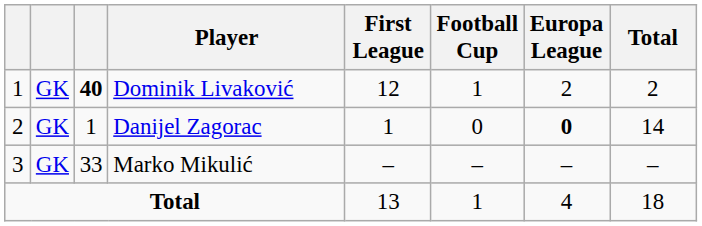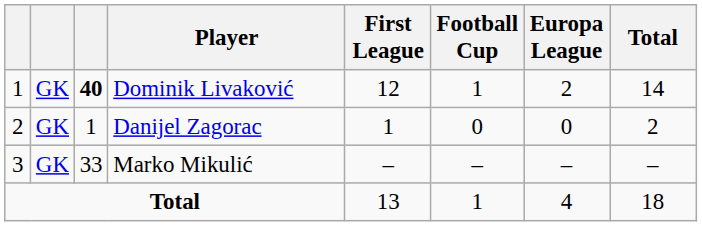(653, 88) 2 -> (653, 88) 14
(567, 126) bold -> (567, 126) normal
(653, 126) 14 -> (653, 126) 2
